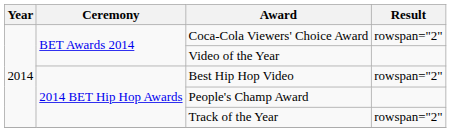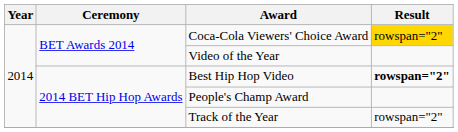(408, 35) no background -> (408, 35) gold background
(408, 76) normal -> (412, 76) bold
